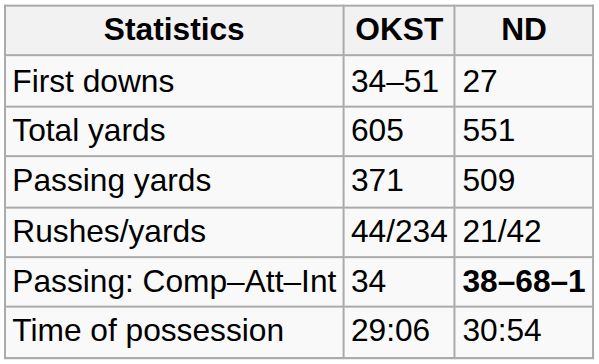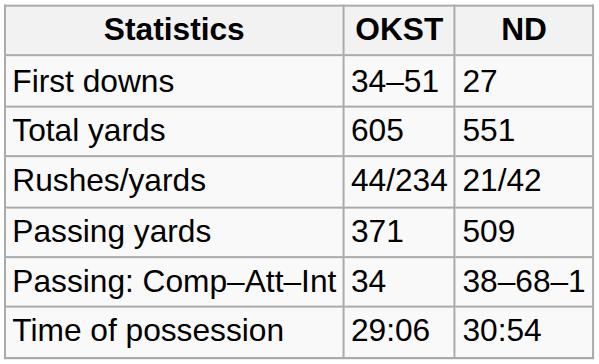rows swapped: (109, 231) <-> (112, 181)
(524, 281) bold -> (524, 281) normal
